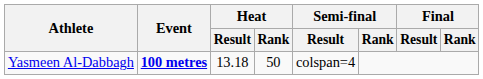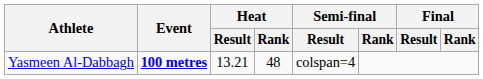(232, 62) 13.18 -> (232, 62) 13.21
(273, 62) 50 -> (273, 62) 48
